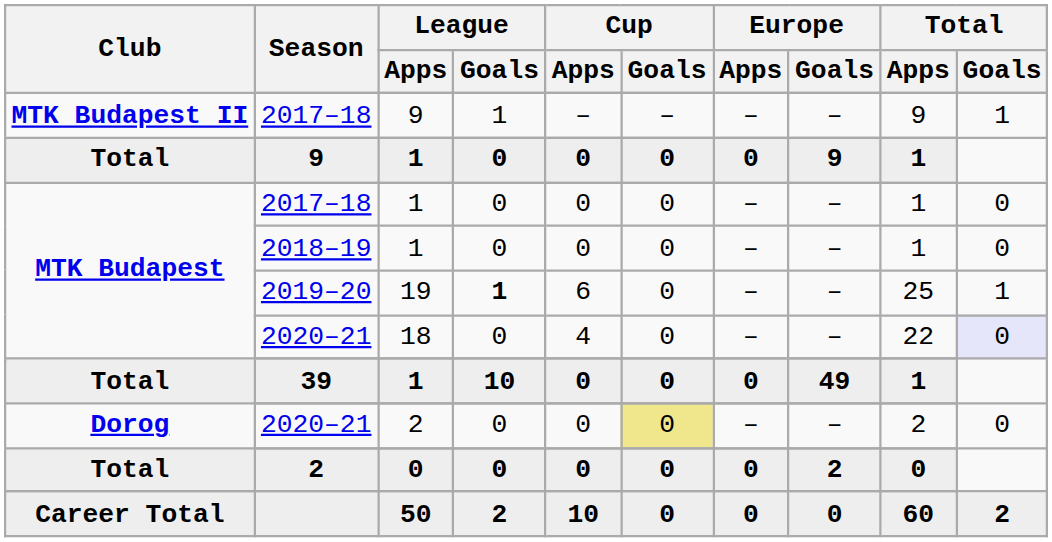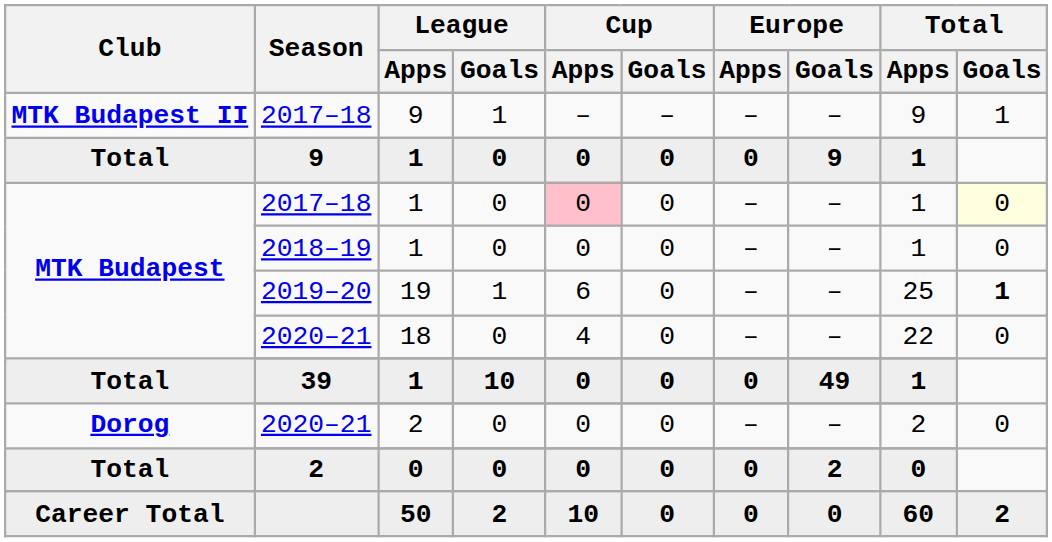(583, 204) no background -> (583, 204) pink background
(1002, 204) no background -> (1002, 204) lightyellow background
(500, 292) bold -> (500, 292) normal
(1002, 292) normal -> (1002, 292) bold
(1002, 337) lavender background -> (1002, 337) no background
(667, 425) khaki background -> (667, 425) no background
